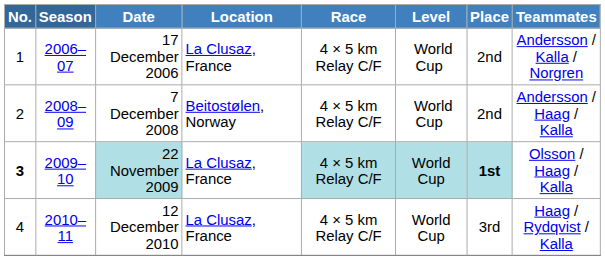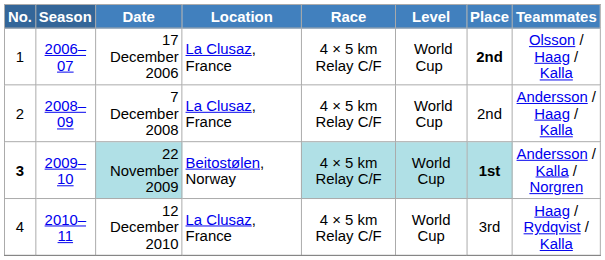(489, 57) normal -> (490, 57) bold
(556, 57) Andersson / Kalla / Norgren -> (556, 57) Olsson / Haag / Kalla
(225, 114) Beitostølen, Norway -> (221, 114) La Clusaz, France
(221, 171) La Clusaz, France -> (225, 171) Beitostølen, Norway
(556, 171) Olsson / Haag / Kalla -> (556, 171) Andersson / Kalla / Norgren
